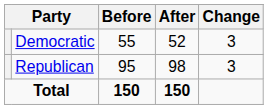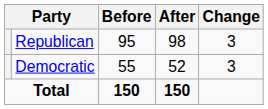rows swapped: (55, 66) <-> (55, 41)
